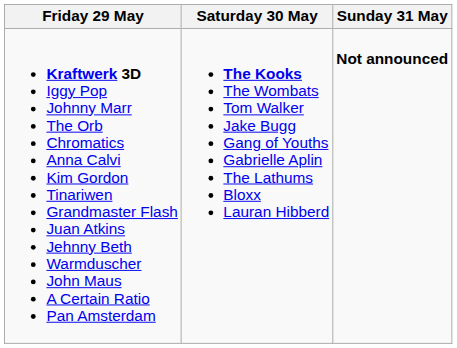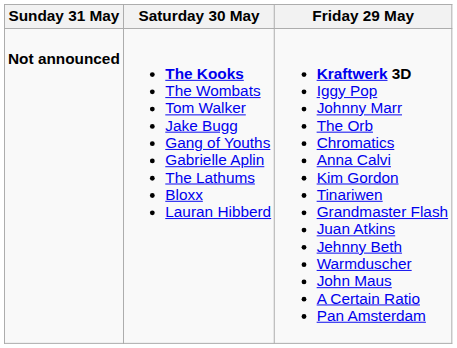columns swapped: (93, 16) <-> (392, 16)
